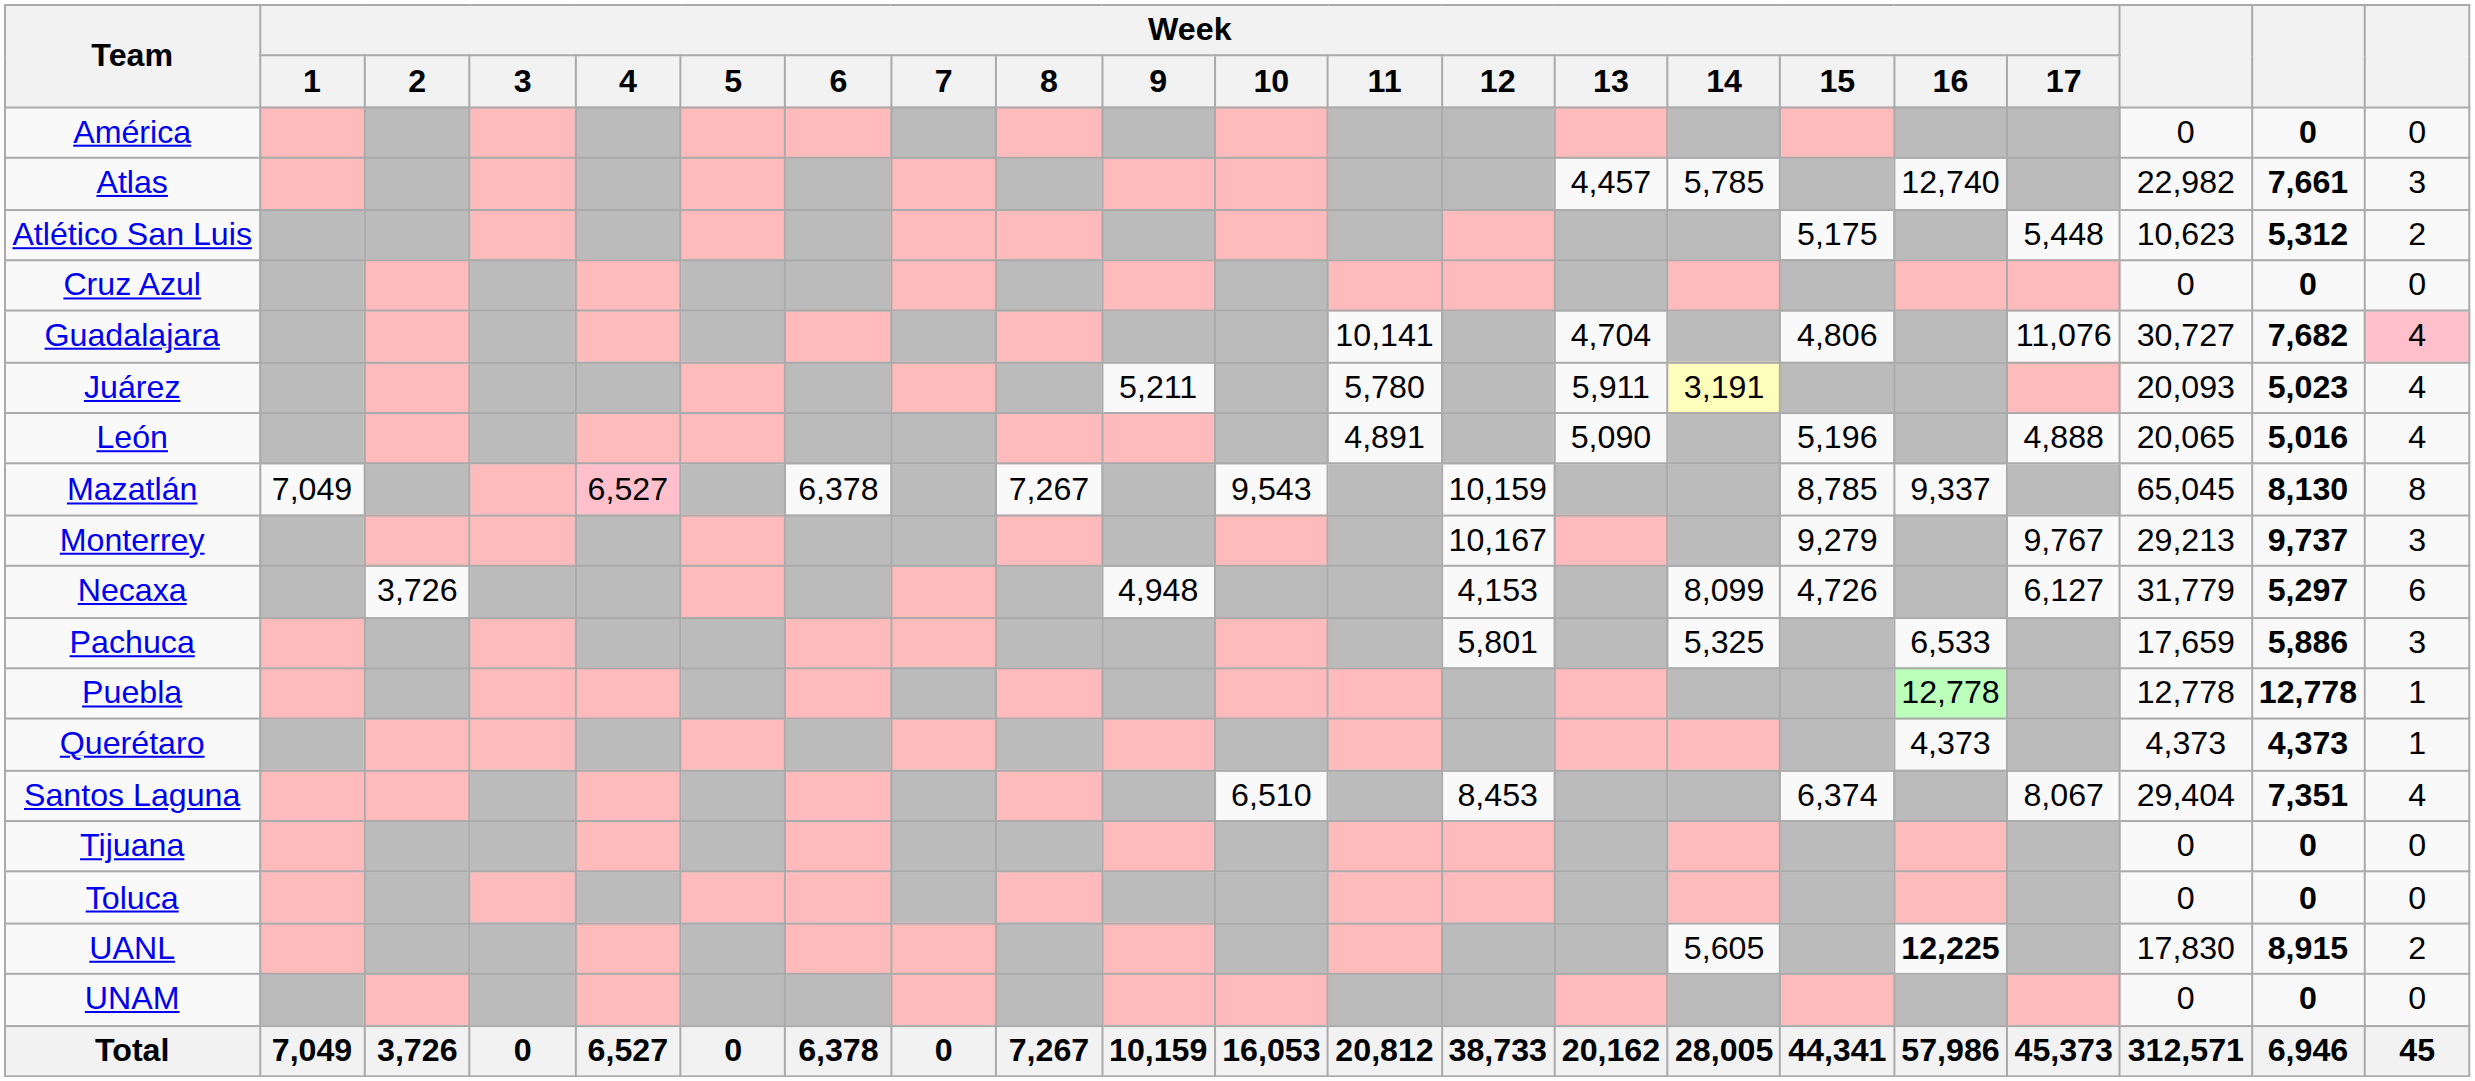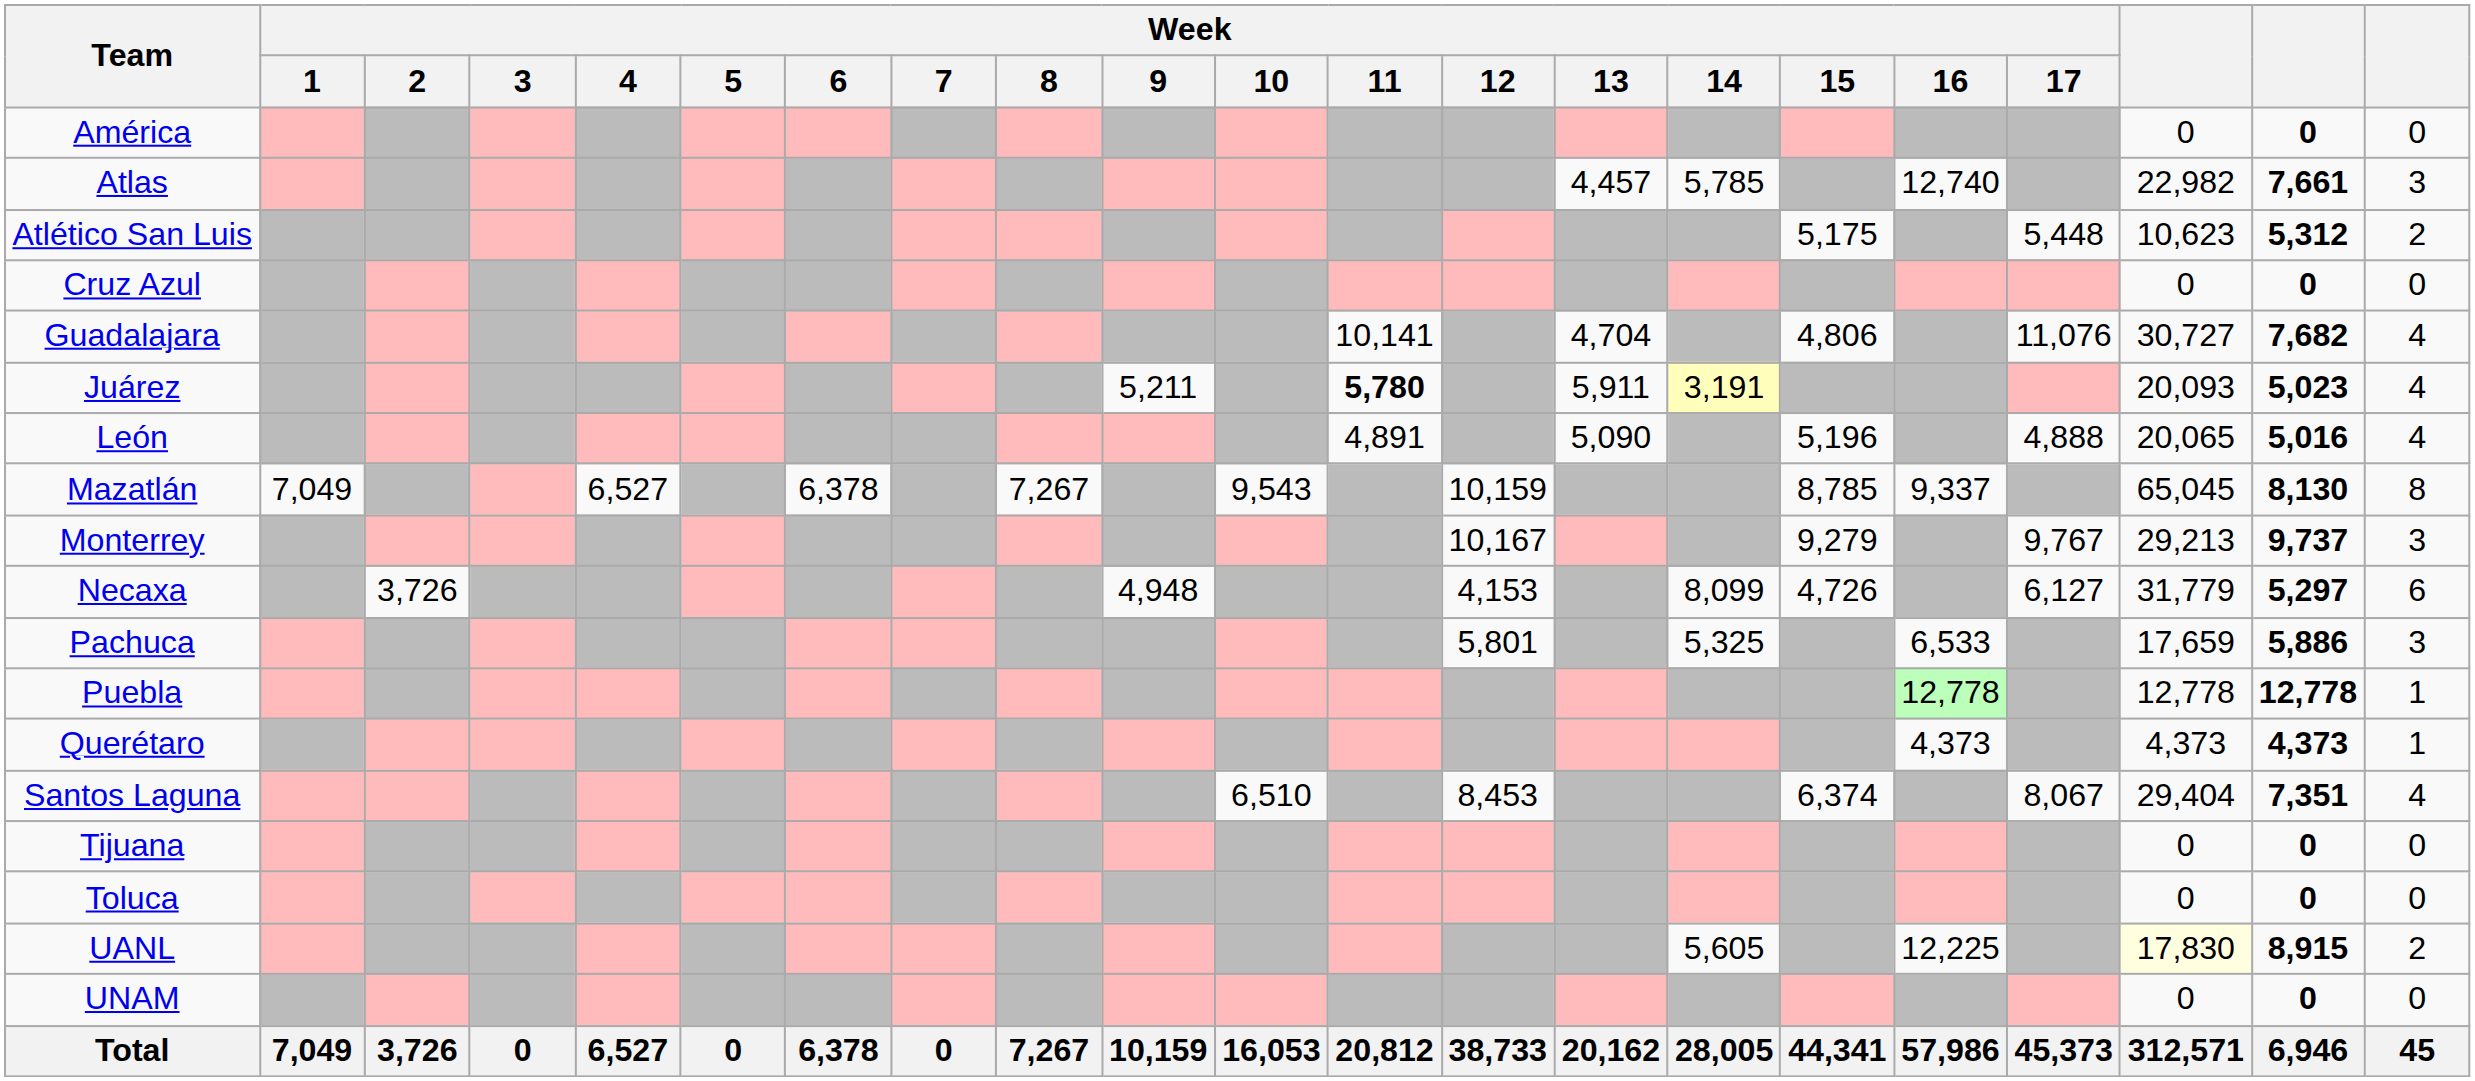(2417, 336) pink background -> (2417, 336) no background
(1385, 387) normal -> (1385, 387) bold
(628, 489) pink background -> (628, 489) no background
(1950, 948) bold -> (1950, 948) normal
(2186, 948) no background -> (2186, 948) lightyellow background
